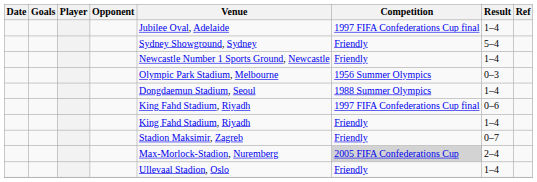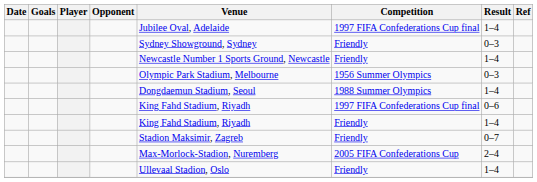(491, 43) 5–4 -> (491, 43) 0–3
(396, 153) lightgrey background -> (396, 153) no background
